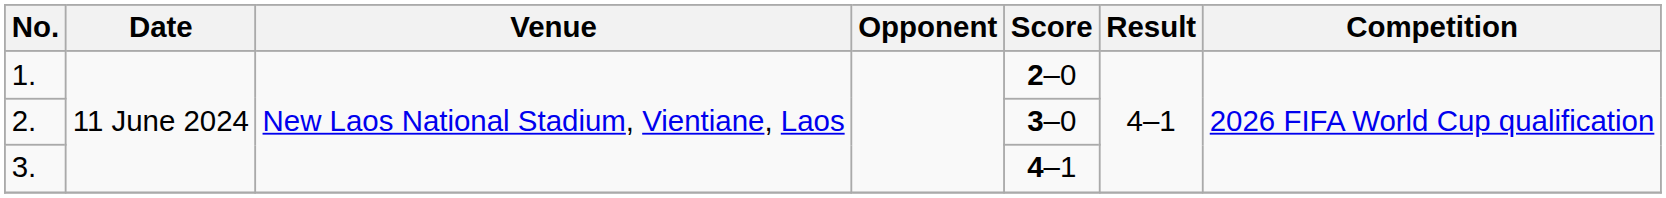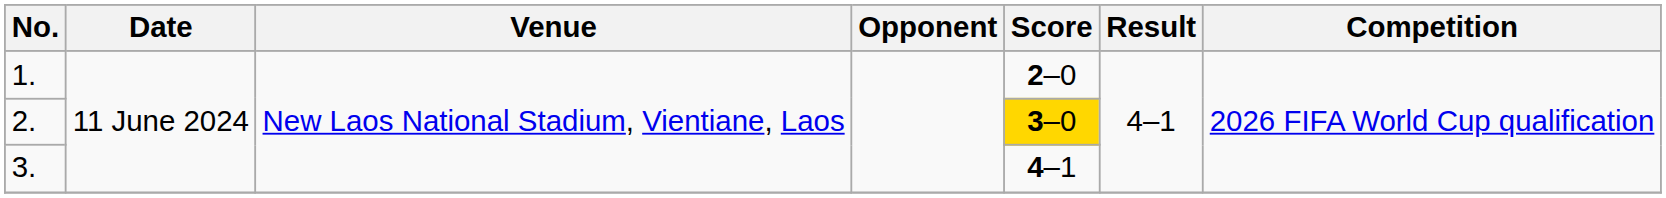(1052, 121) no background -> (1052, 121) gold background
